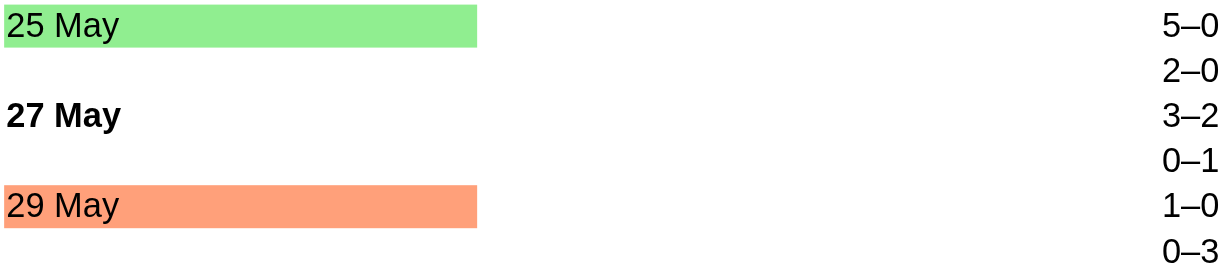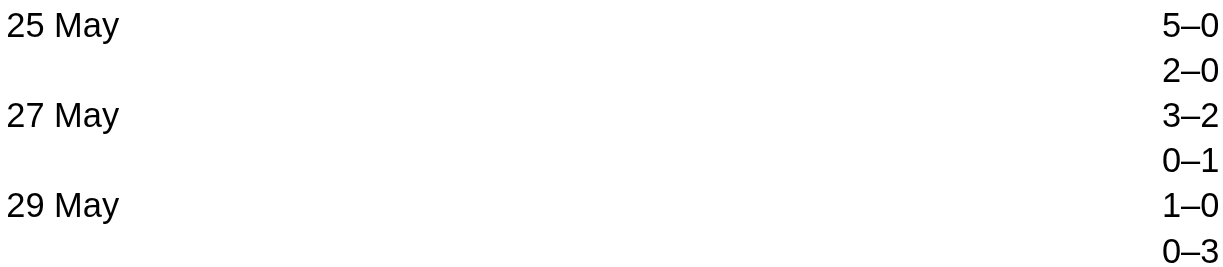(63, 25) lightgreen background -> (63, 25) no background
(64, 115) bold -> (63, 115) normal
(63, 206) lightsalmon background -> (63, 206) no background
